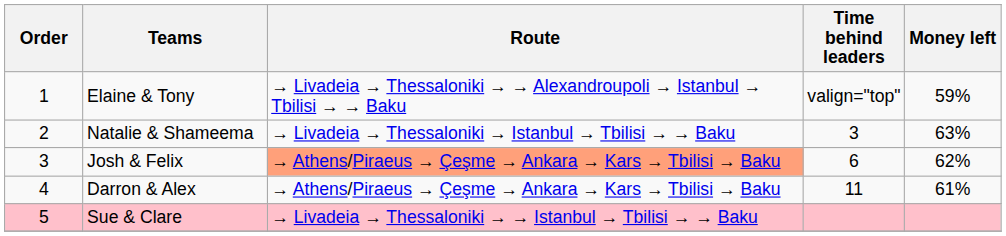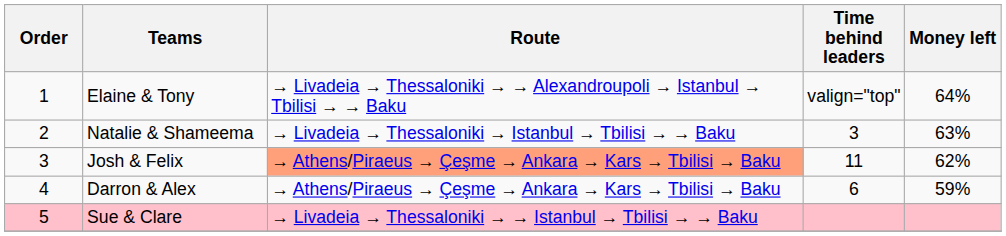(953, 95) 59% -> (953, 95) 64%
(854, 161) 6 -> (854, 161) 11
(854, 189) 11 -> (854, 189) 6
(953, 189) 61% -> (953, 189) 59%
